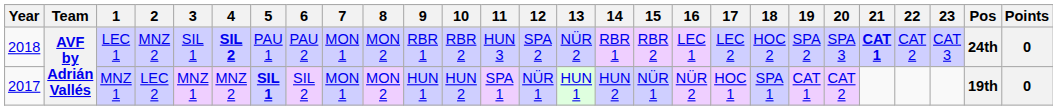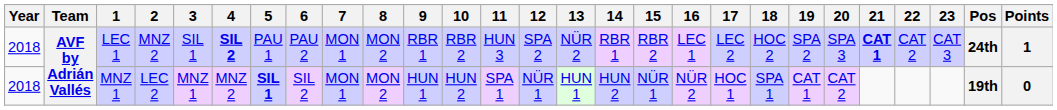(1027, 47) 0 -> (1027, 47) 1
(24, 86) 2017 -> (24, 86) 2018
